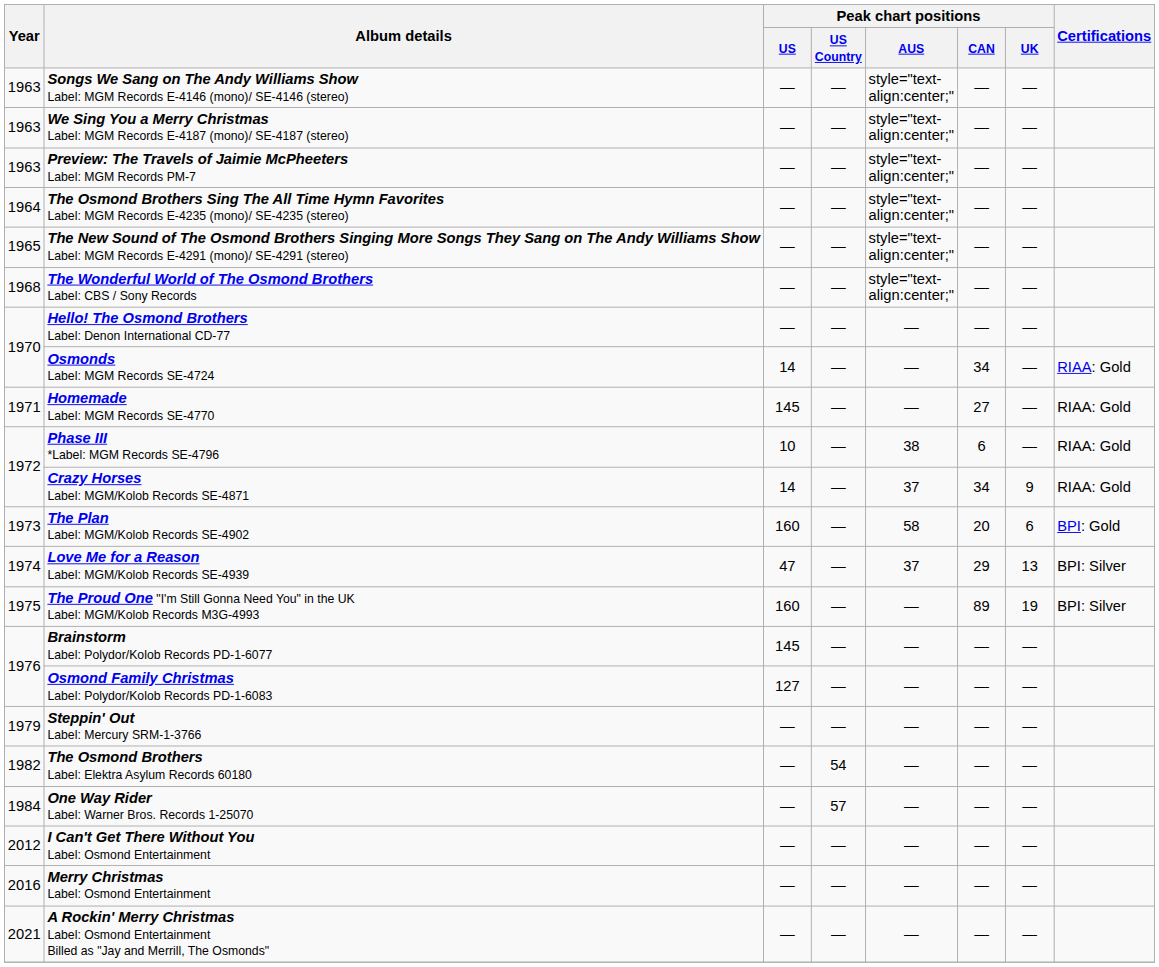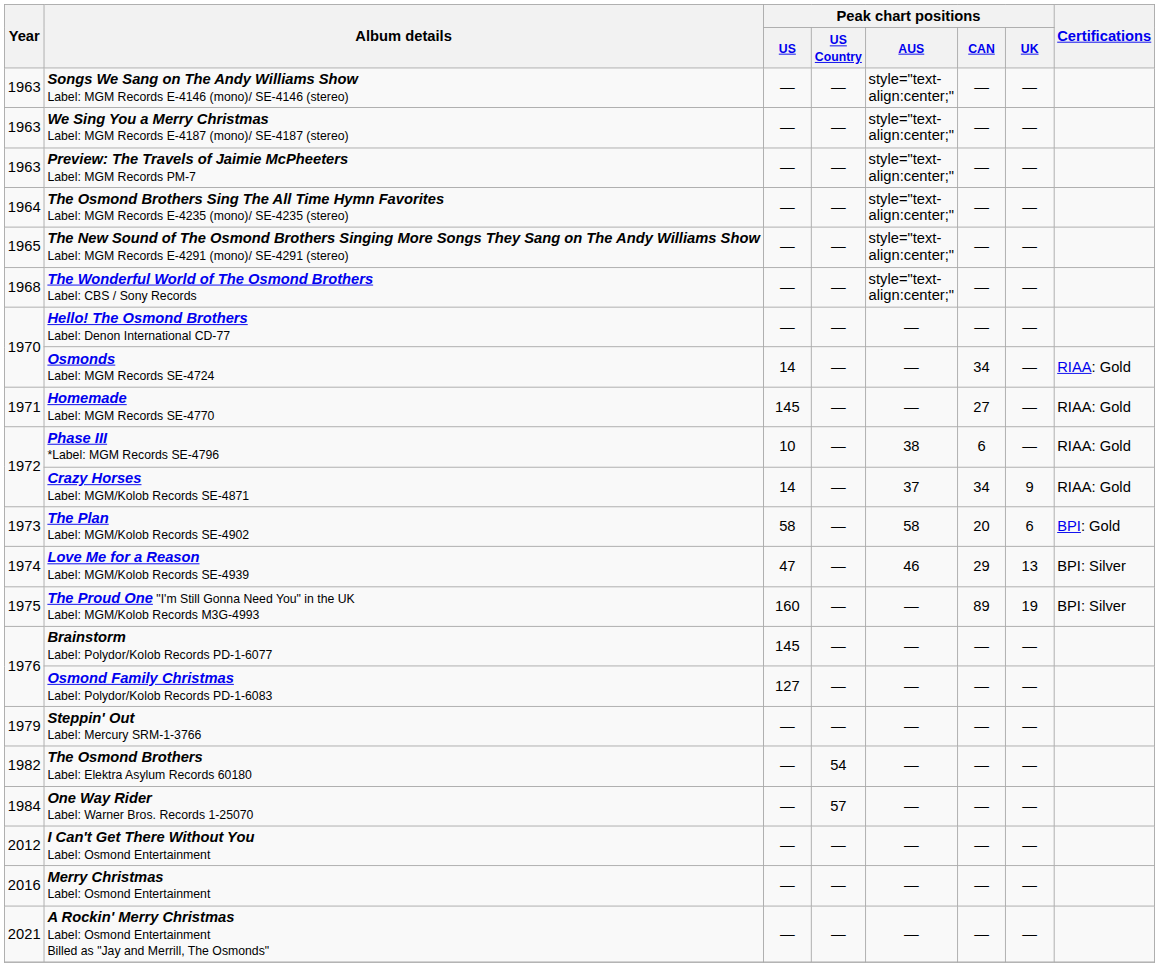(787, 526) 160 -> (787, 526) 58
(911, 566) 37 -> (911, 566) 46
